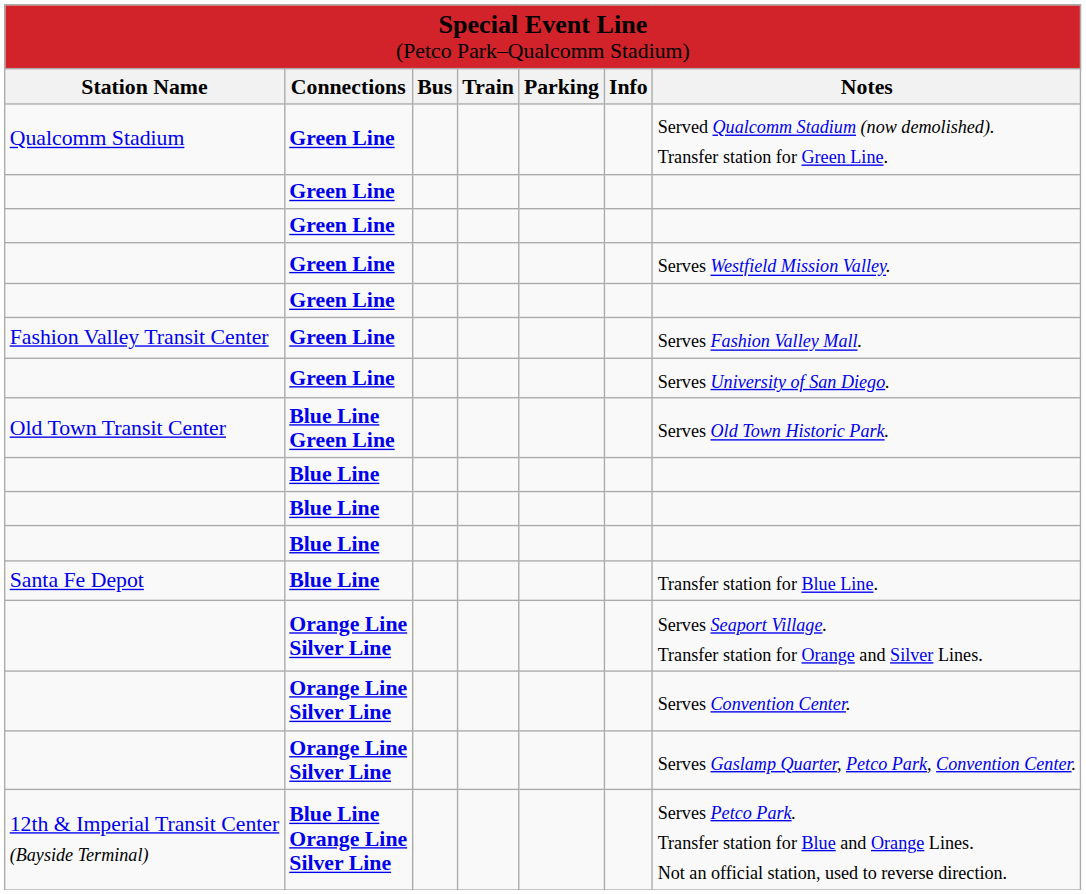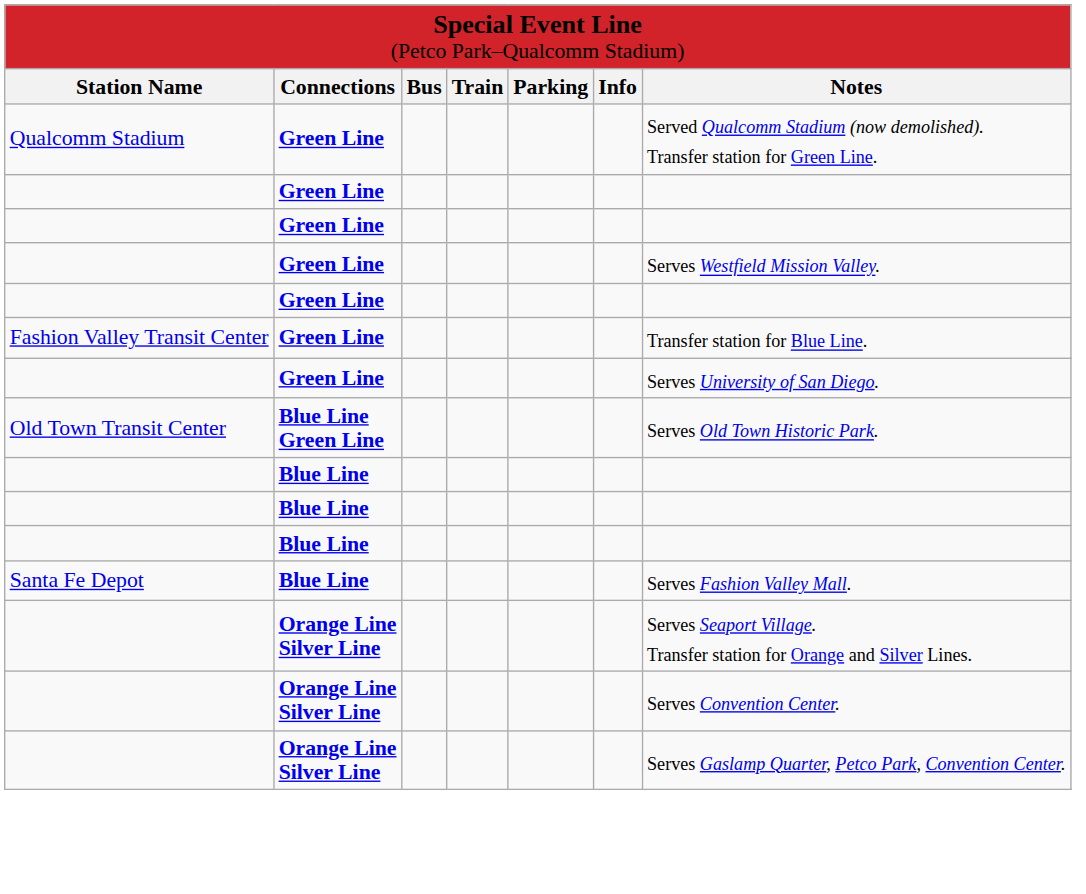(760, 341) Serves Fashion Valley Mall. -> (757, 341) Transfer station for Blue Line.
(768, 584) Transfer station for Blue Line. -> (749, 584) Serves Fashion Valley Mall.
- row: (144, 839)
